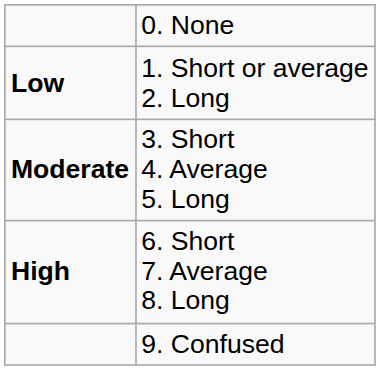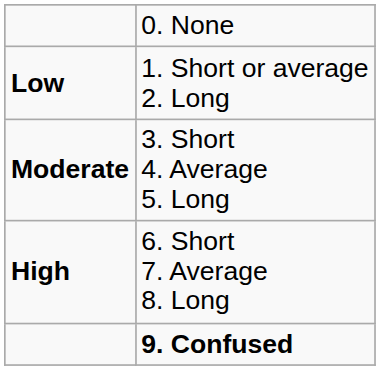(213, 343) normal -> (217, 343) bold
